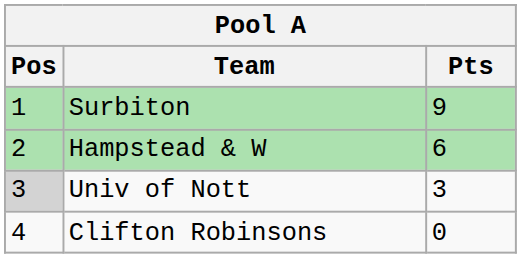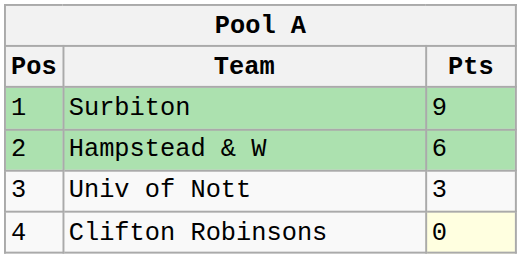(19, 191) lightgrey background -> (19, 191) no background
(439, 232) no background -> (439, 232) lightyellow background
